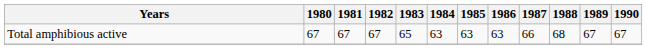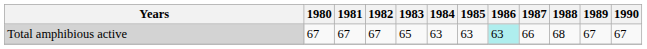(67, 34) no background -> (67, 34) lightgrey background
(497, 34) no background -> (497, 34) paleturquoise background
